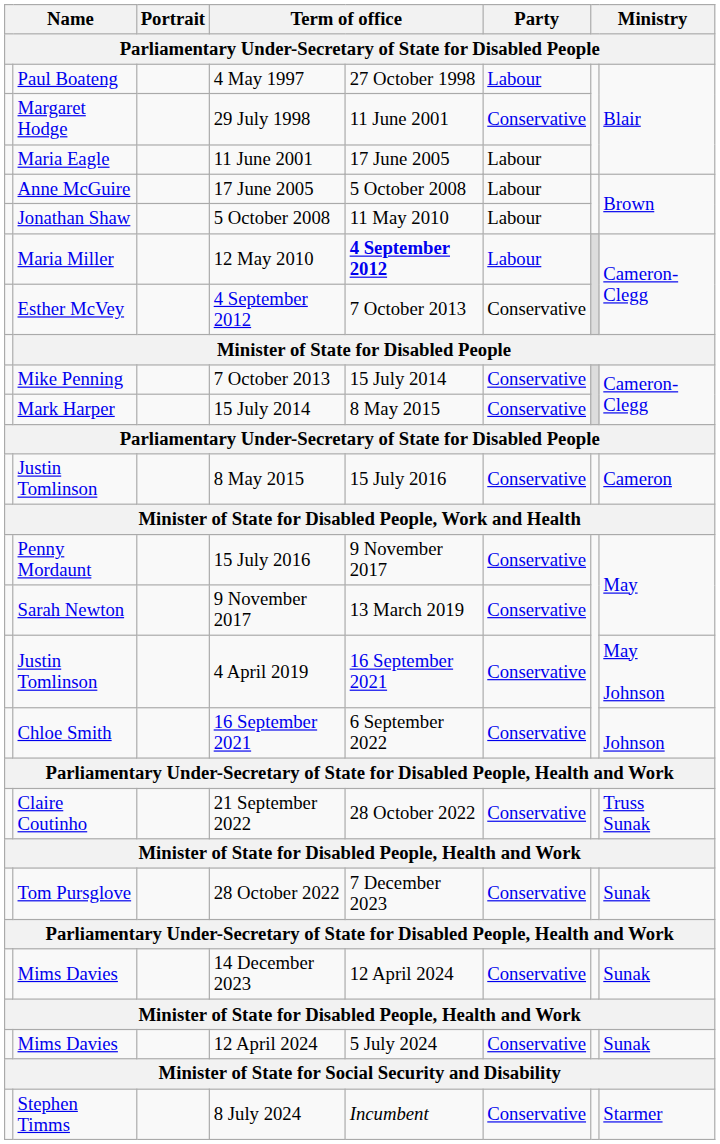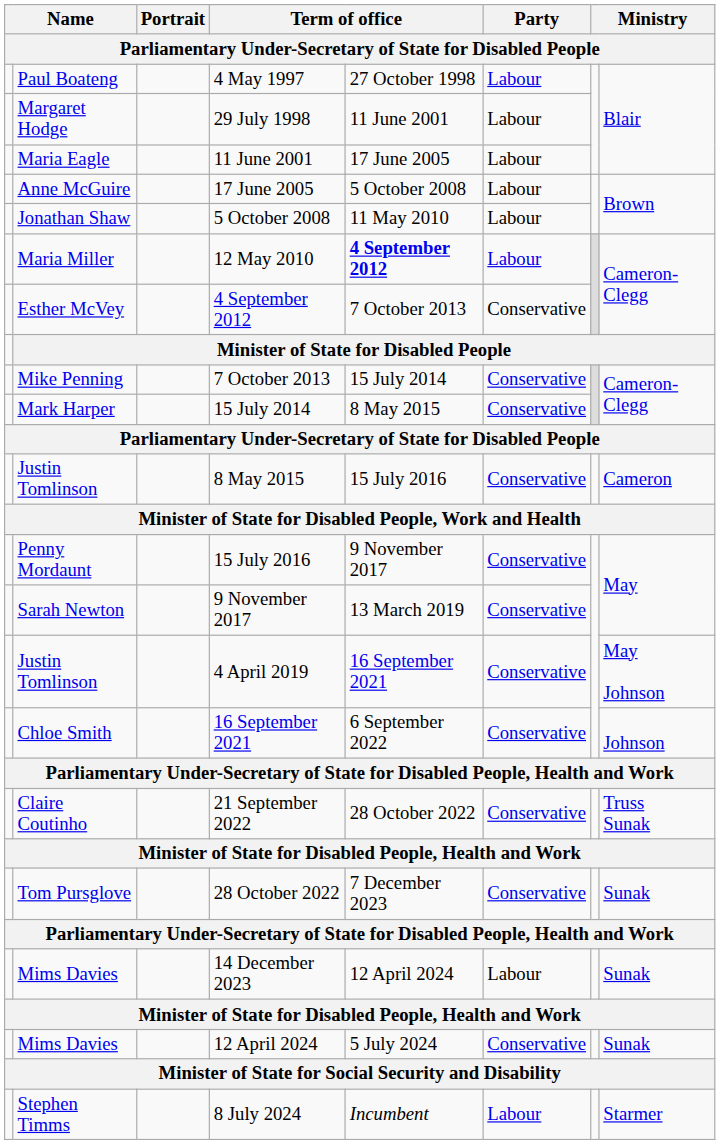(537, 118) Conservative -> (514, 118) Labour
(537, 974) Conservative -> (514, 974) Labour
(537, 1113) Conservative -> (514, 1113) Labour
